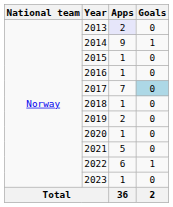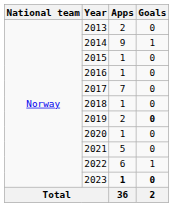(123, 27) lavender background -> (123, 27) no background
(152, 88) lightblue background -> (152, 88) no background
(152, 119) normal -> (152, 119) bold
(123, 180) normal -> (123, 180) bold
(152, 180) normal -> (152, 180) bold
